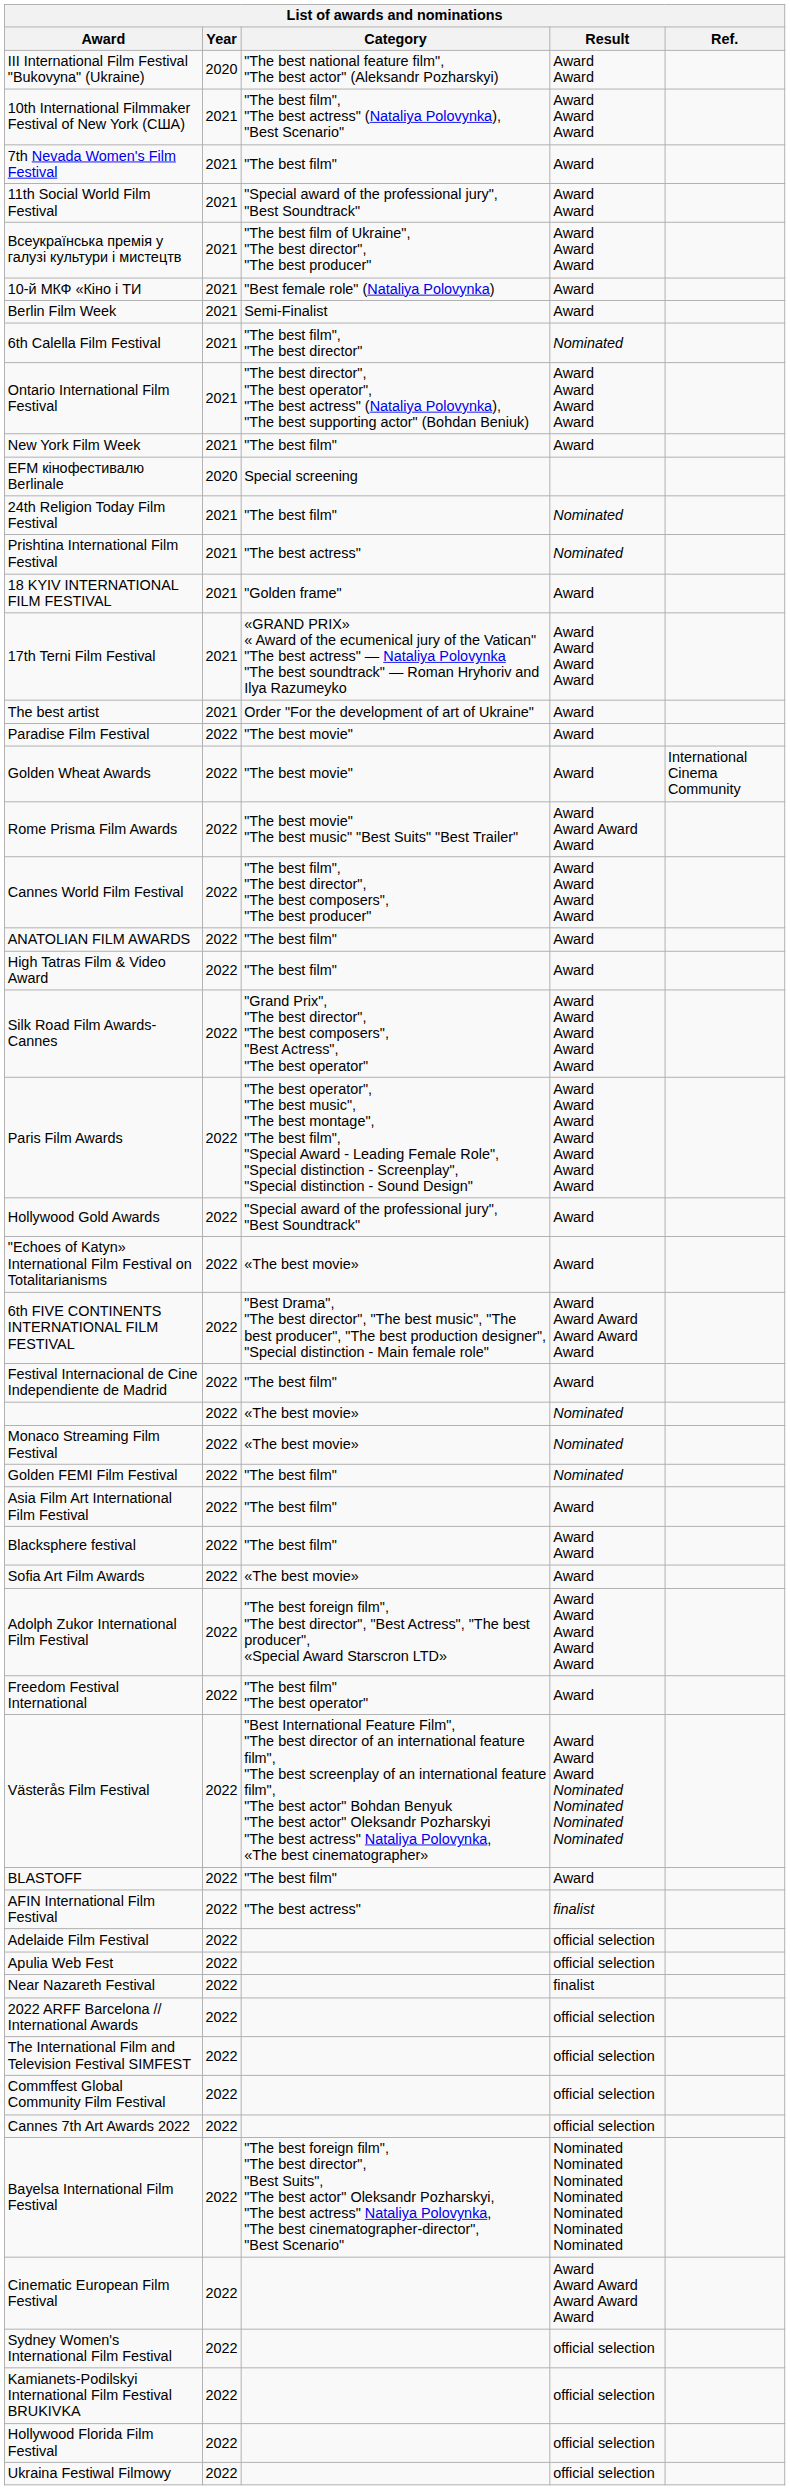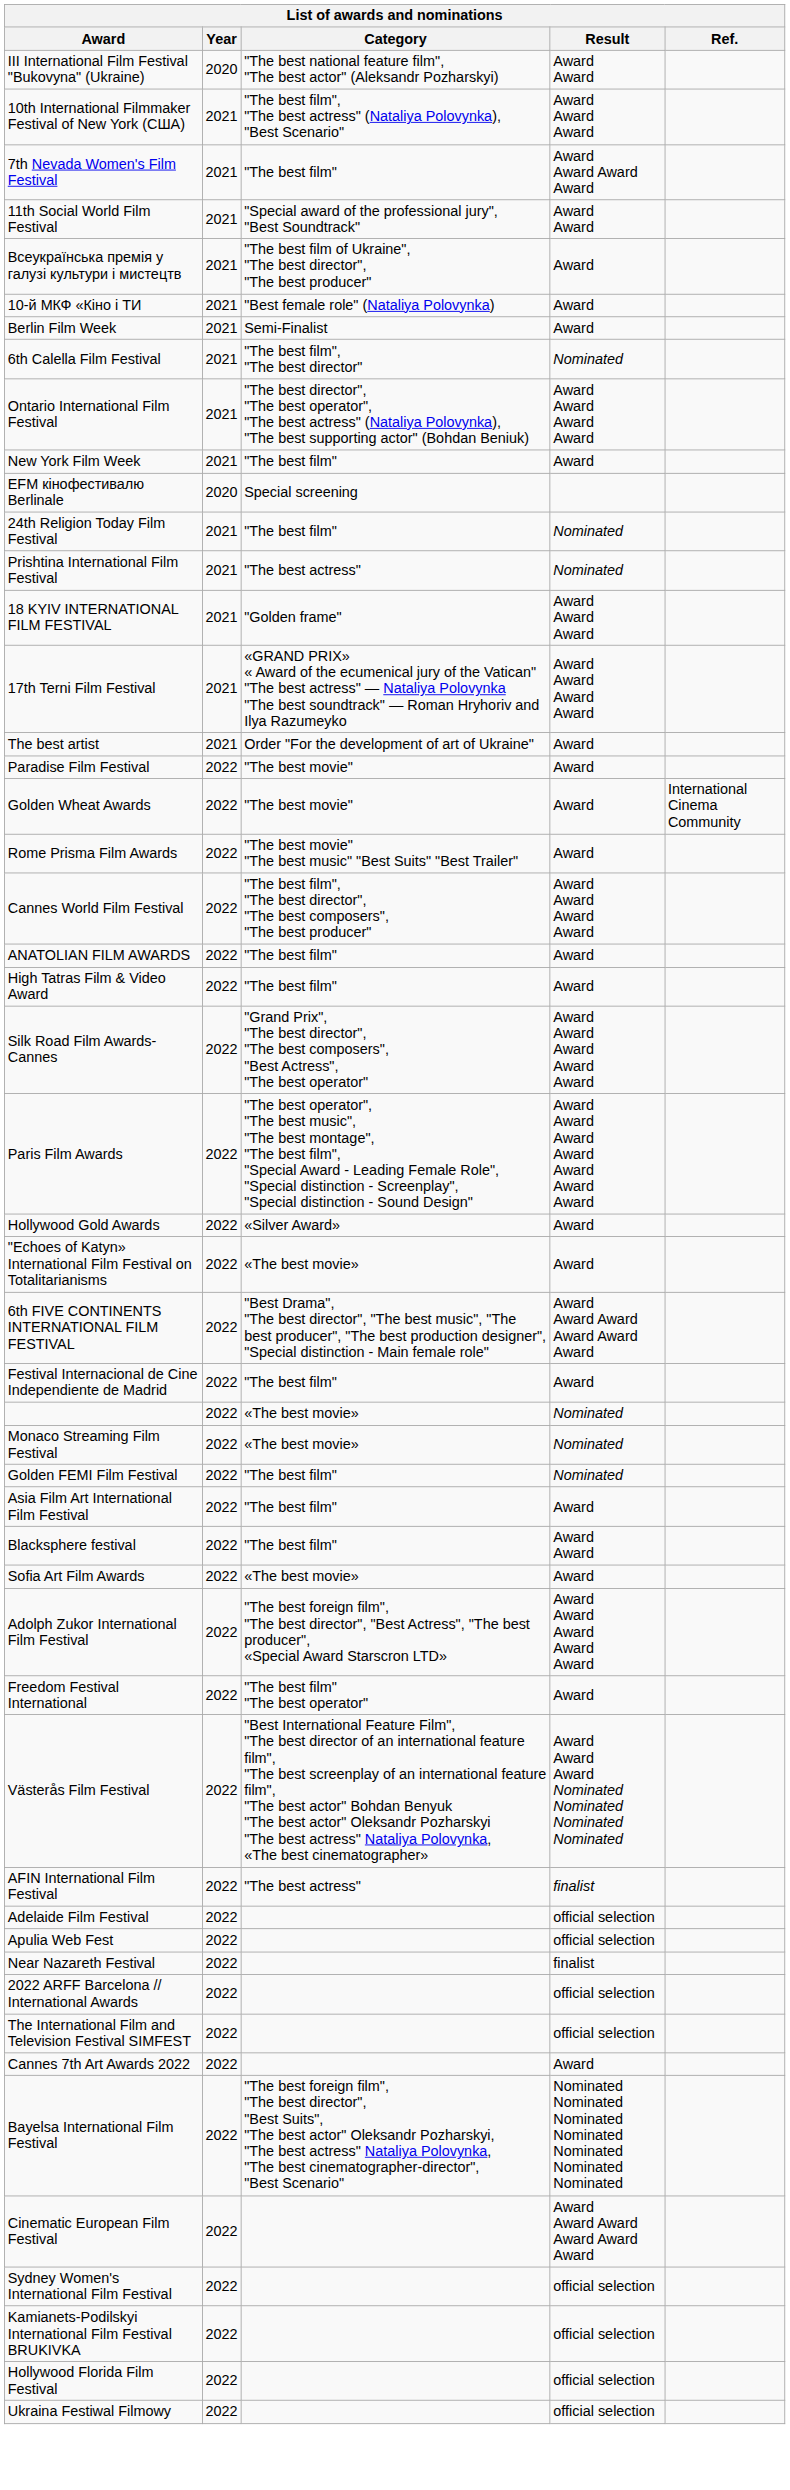(574, 163) Award -> (596, 172) Award Award Award Award
(574, 250) Award Award Award -> (574, 266) Award
(574, 593) Award -> (574, 617) Award Award Award
(596, 829) Award Award Award Award -> (574, 853) Award
(371, 1217) "Special award of the professional jury", "Best Soundtrack" -> (292, 1225) «Silver Award»
- row: (45, 1878)
- row: (87, 2095)
(604, 2126) official selection -> (574, 2064) Award
